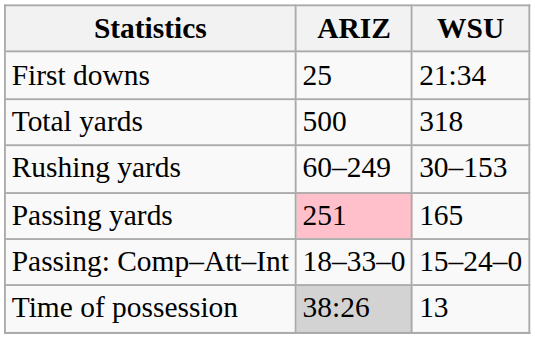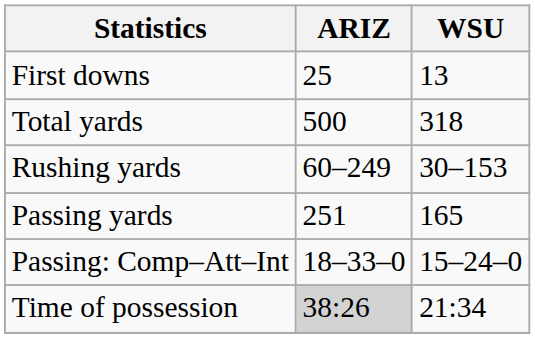(453, 74) 21:34 -> (434, 74) 13
(325, 215) pink background -> (325, 215) no background
(434, 308) 13 -> (453, 308) 21:34
